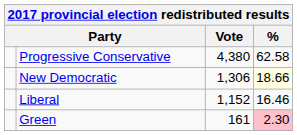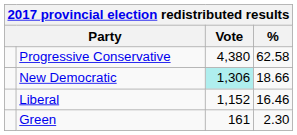(233, 78) no background -> (233, 78) paleturquoise background
(273, 78) lightyellow background -> (273, 78) no background
(276, 120) pink background -> (276, 120) no background
